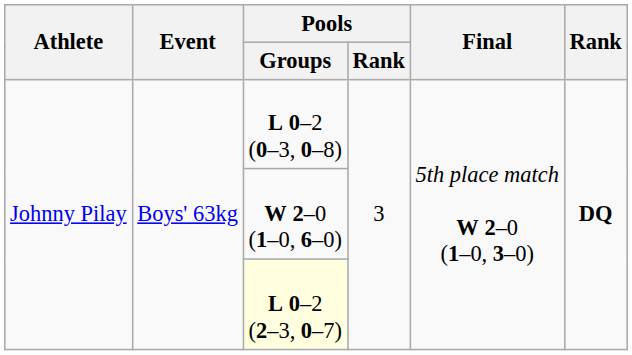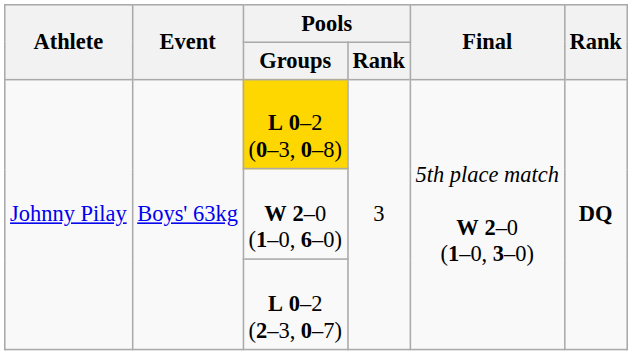(295, 137) no background -> (295, 137) gold background
(295, 317) lightyellow background -> (295, 317) no background
